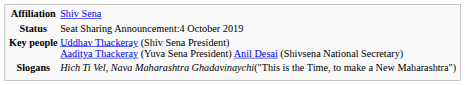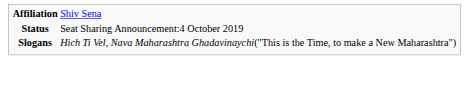- row: (33, 42)
